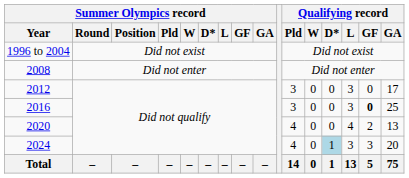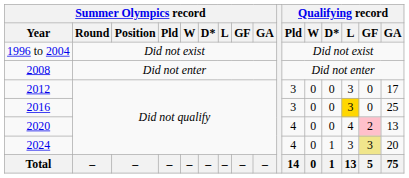(350, 107) no background -> (350, 107) gold background
(370, 107) bold -> (370, 107) normal
(370, 126) no background -> (370, 126) pink background
(332, 145) lightblue background -> (332, 145) no background
(370, 145) no background -> (370, 145) khaki background
